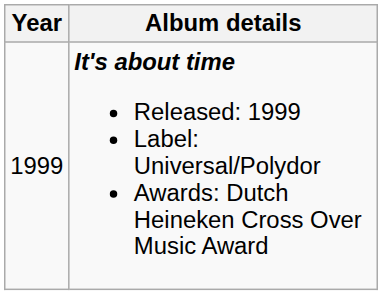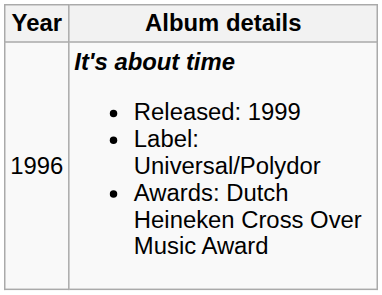(37, 165) 1999 -> (37, 165) 1996
